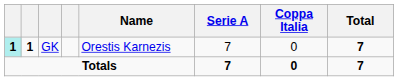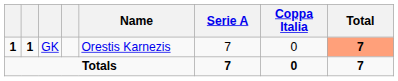(13, 47) paleturquoise background -> (13, 47) no background
(360, 47) no background -> (360, 47) lightsalmon background
